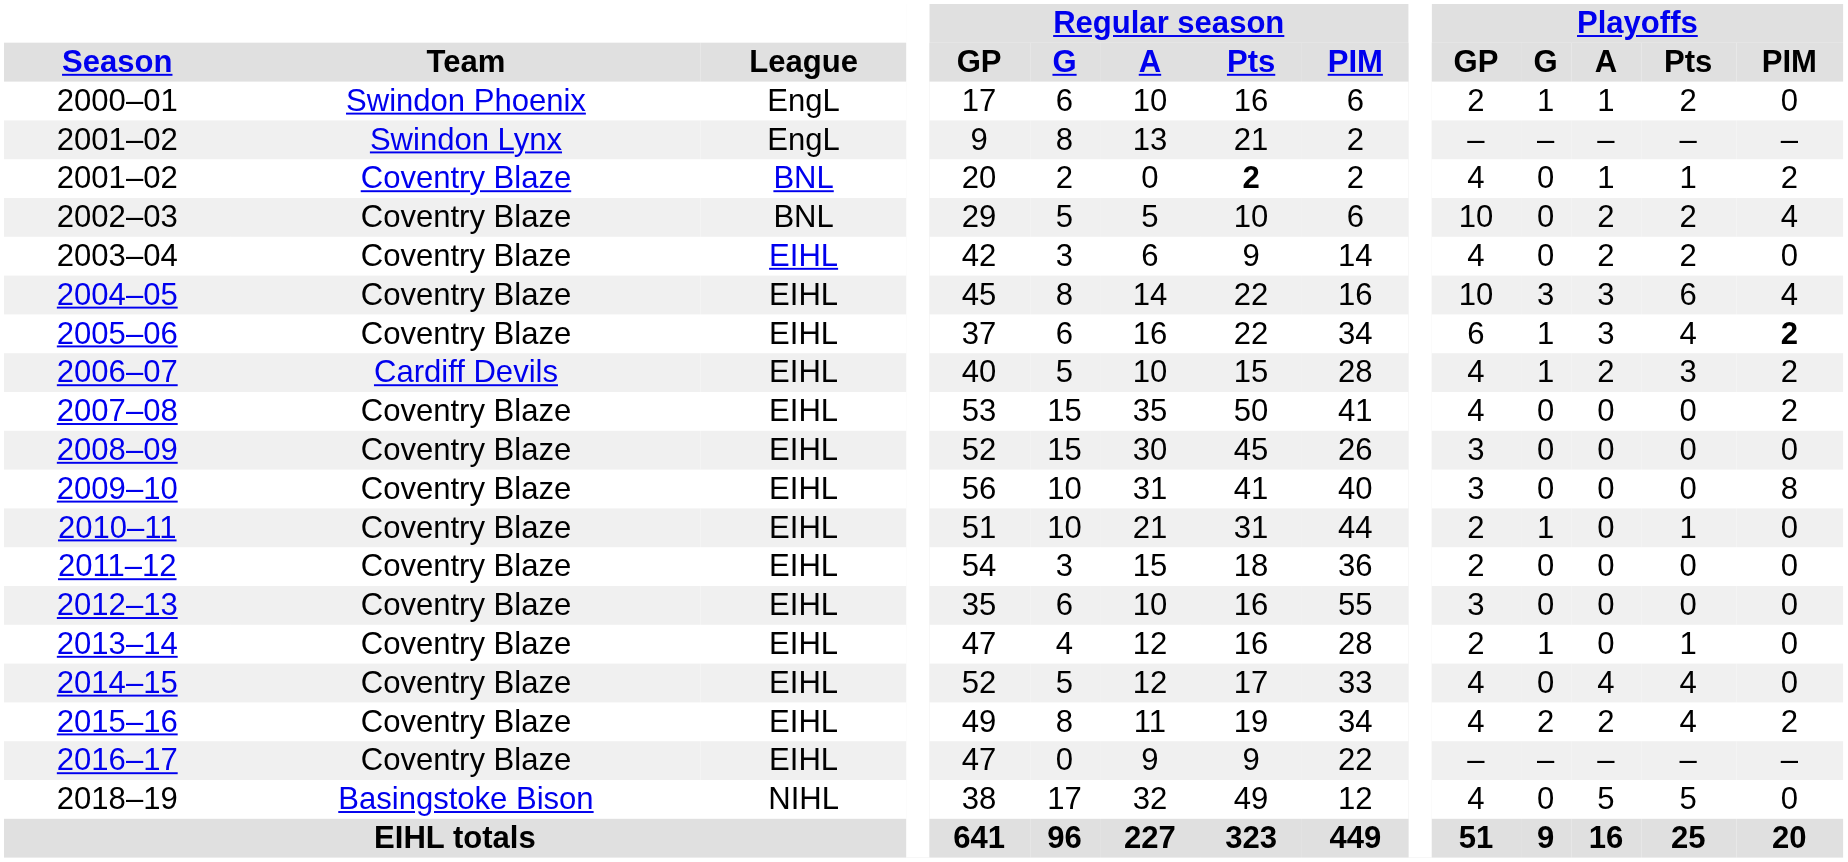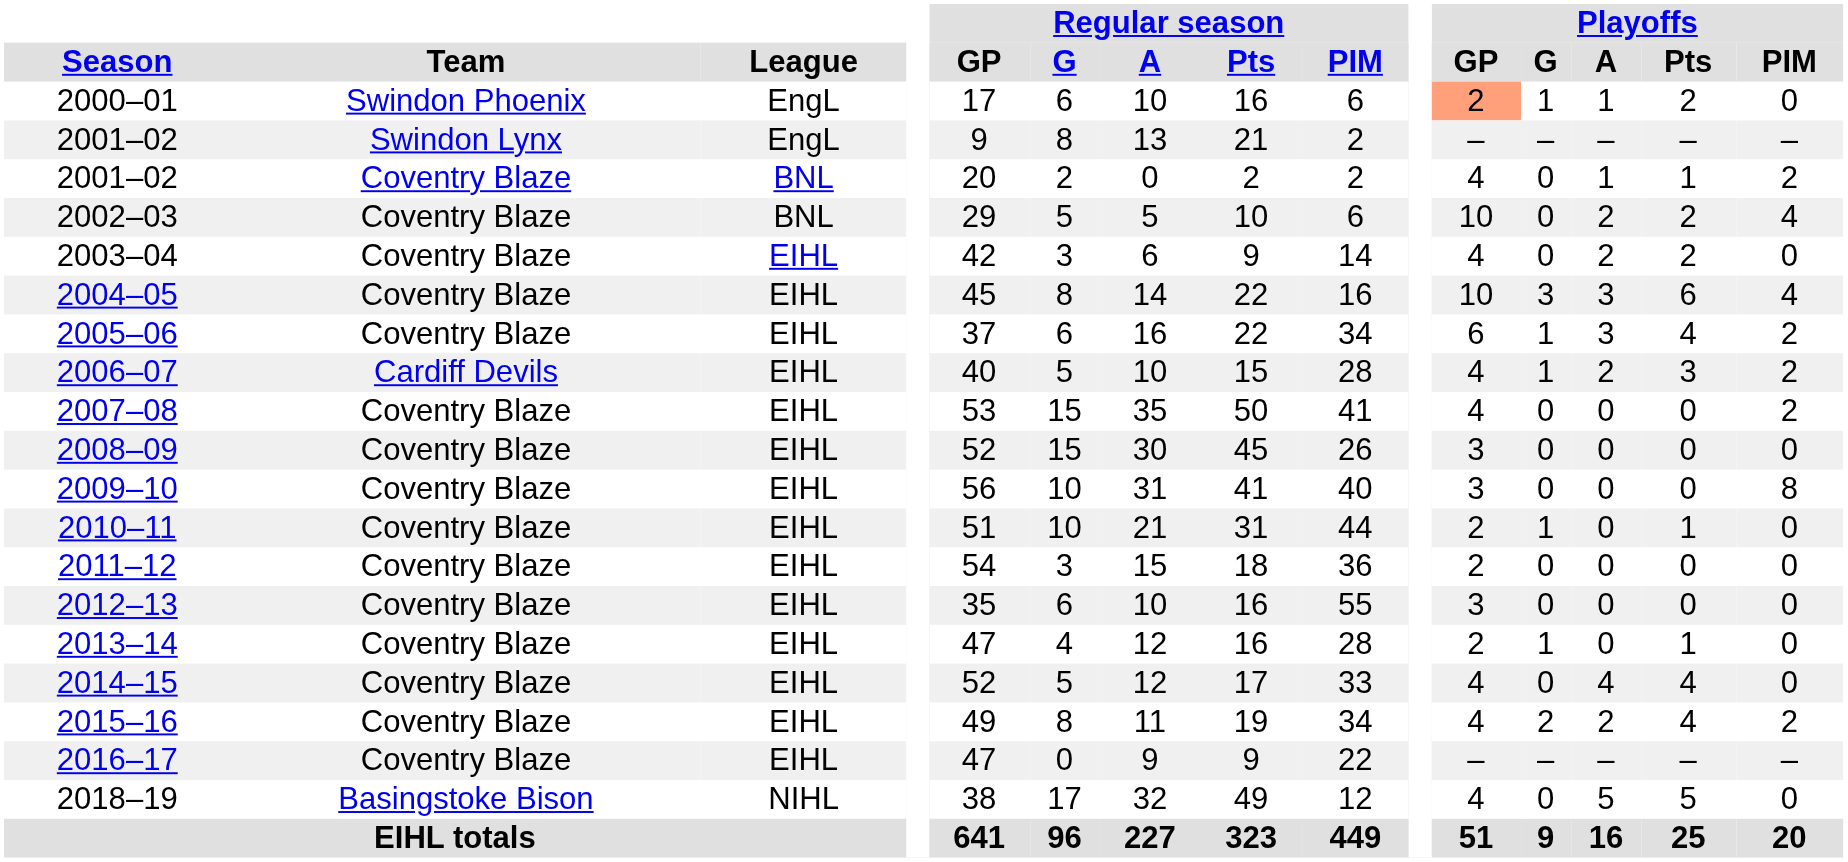(1476, 100) no background -> (1476, 100) lightsalmon background
(1251, 178) bold -> (1251, 178) normal
(1789, 333) bold -> (1789, 333) normal
